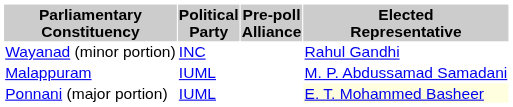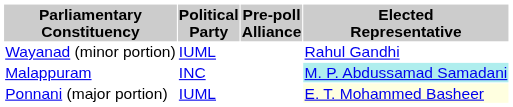(192, 52) INC -> (197, 52) IUML
(197, 72) IUML -> (192, 72) INC
(406, 72) no background -> (406, 72) paleturquoise background
